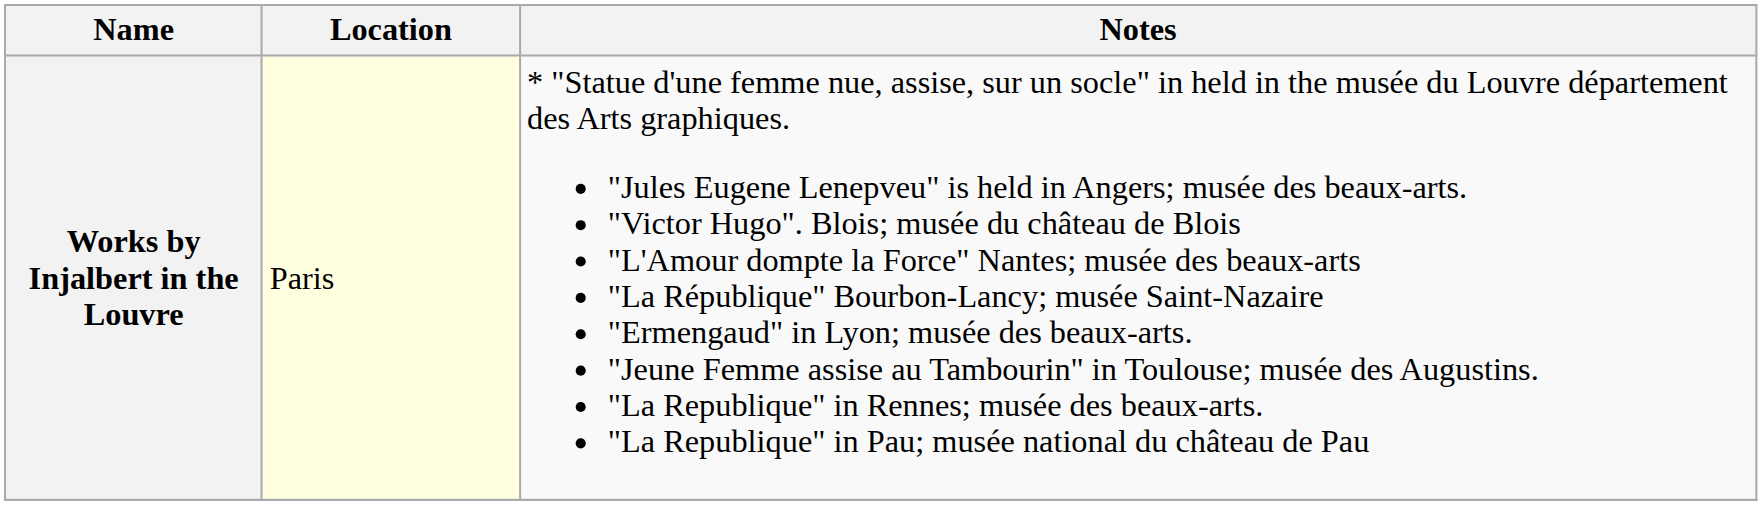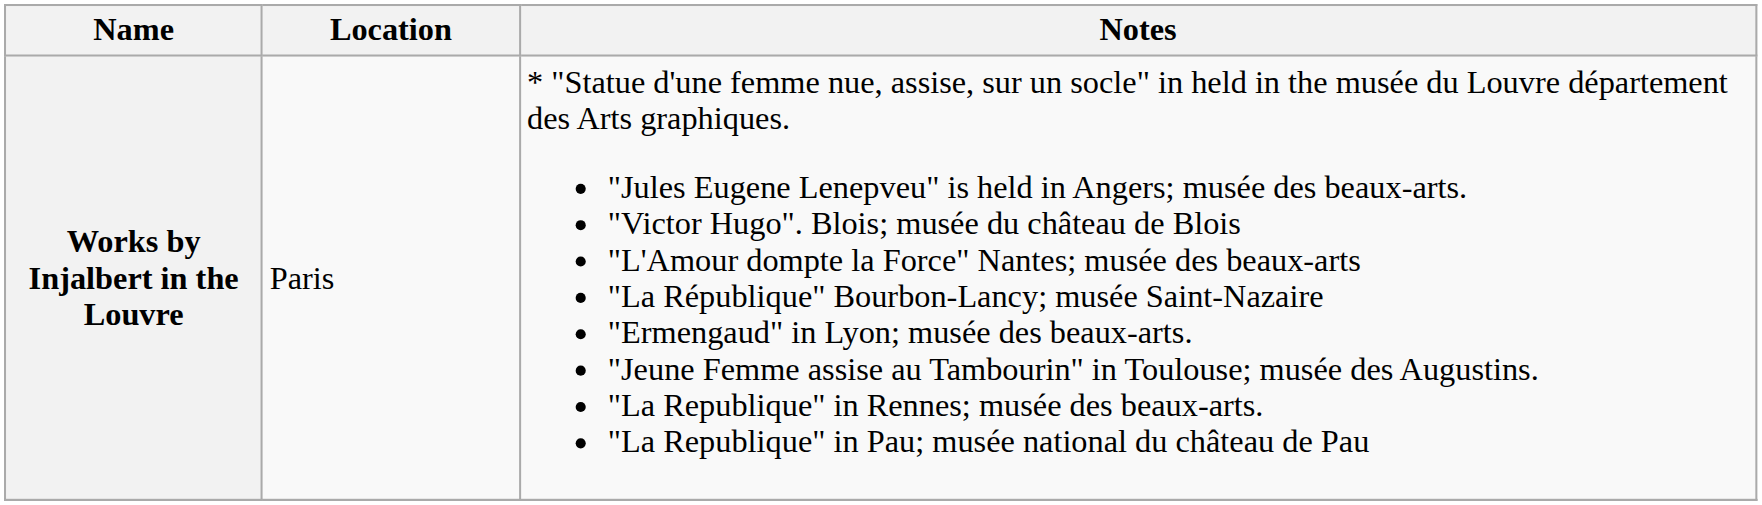(302, 277) lightyellow background -> (302, 277) no background
